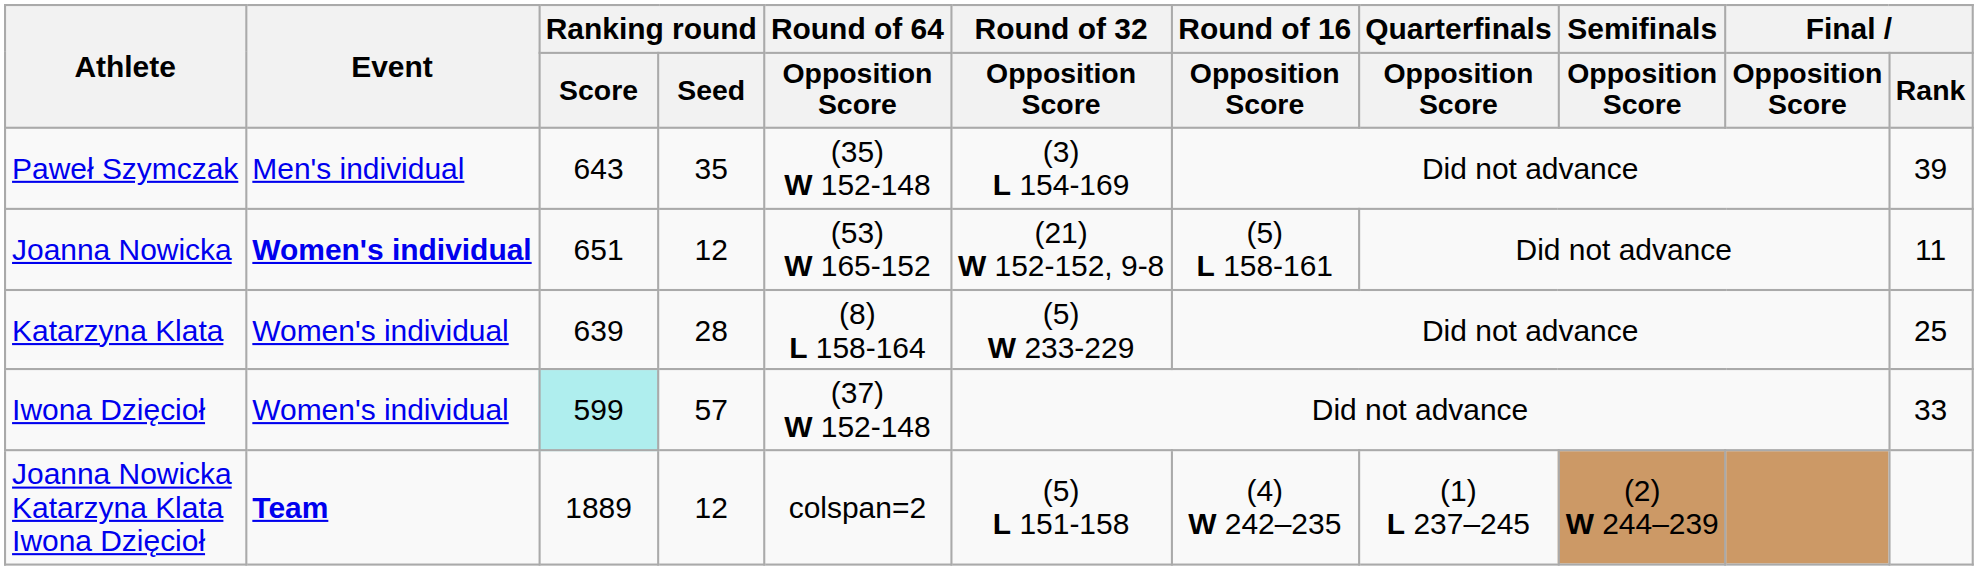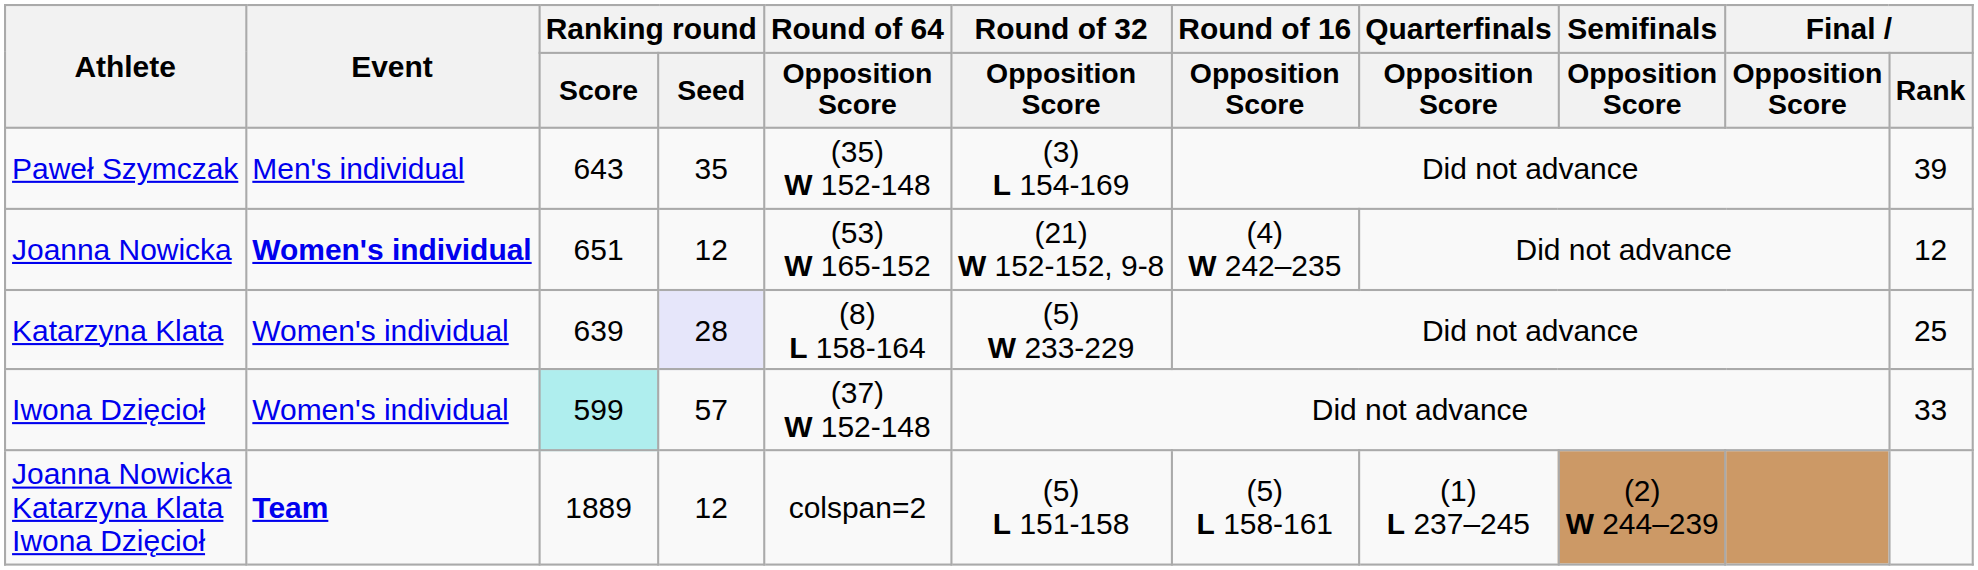(1265, 250) (5) L 158-161 -> (1265, 250) (4) W 242–235
(1931, 250) 11 -> (1931, 250) 12
(711, 330) no background -> (711, 330) lavender background
(1265, 508) (4) W 242–235 -> (1265, 508) (5) L 158-161
